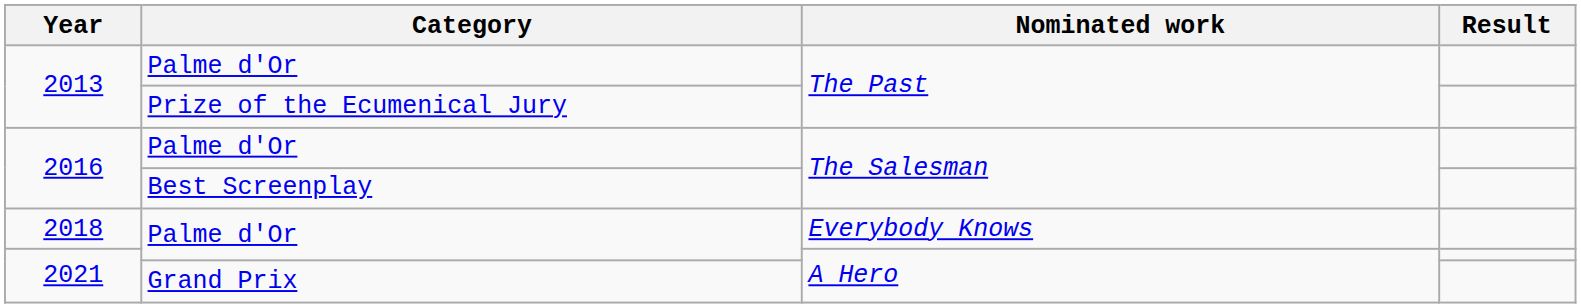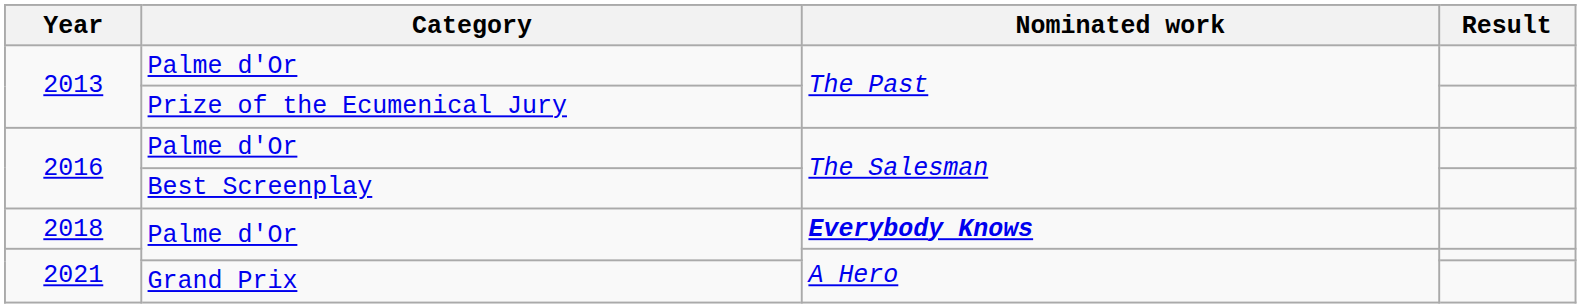(921, 229) normal -> (921, 229) bold
